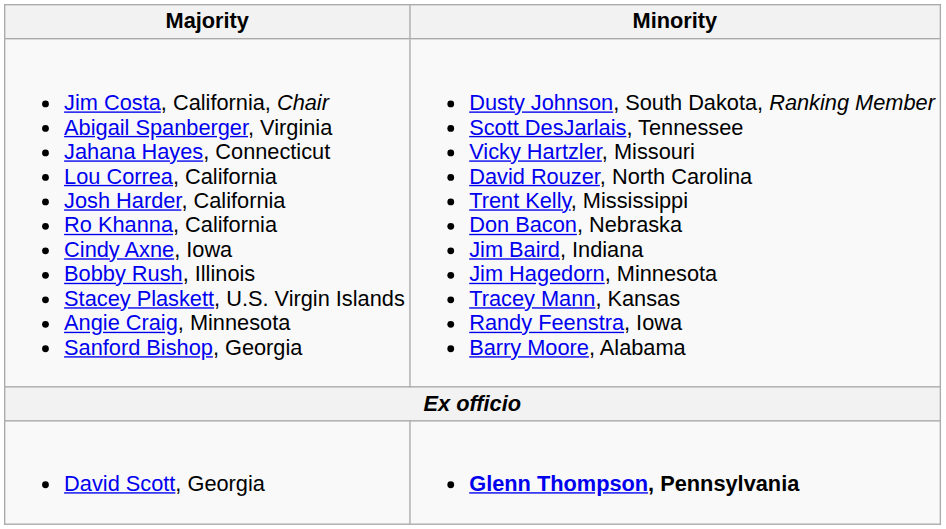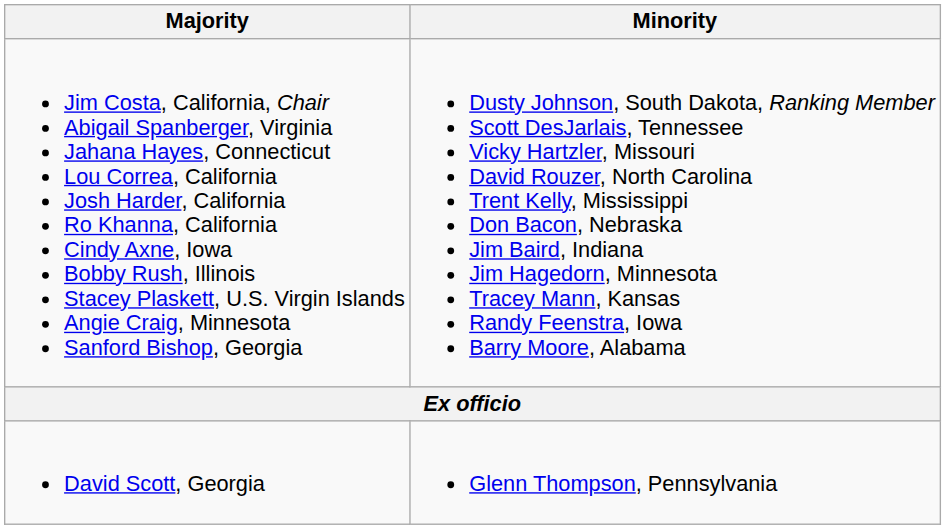(675, 485) bold -> (675, 485) normal
